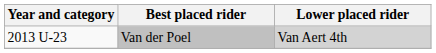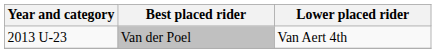(312, 37) lightgrey background -> (312, 37) no background
